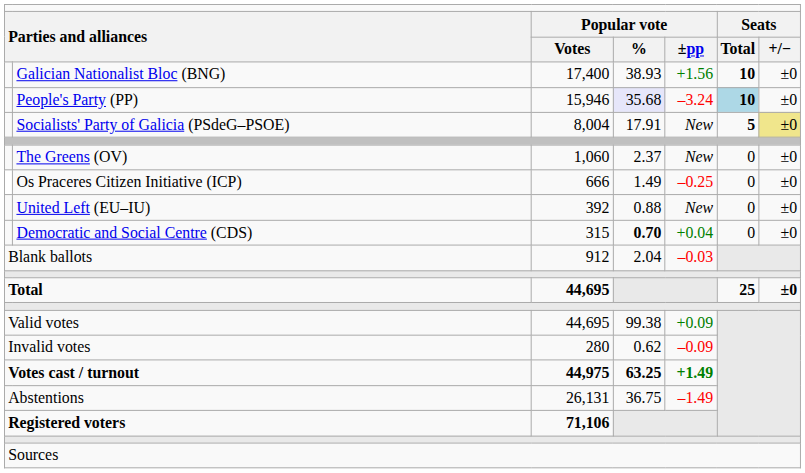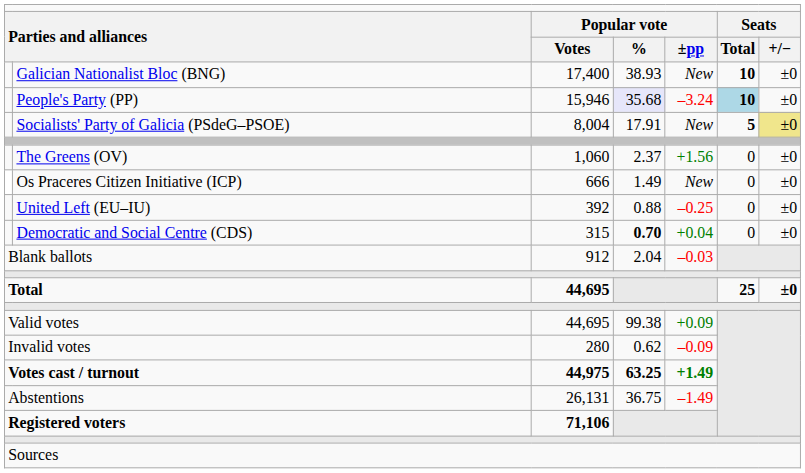(695, 74) +1.56 -> (699, 74) New
(699, 157) New -> (695, 157) +1.56
(695, 182) –0.25 -> (699, 182) New
(699, 207) New -> (695, 207) –0.25
